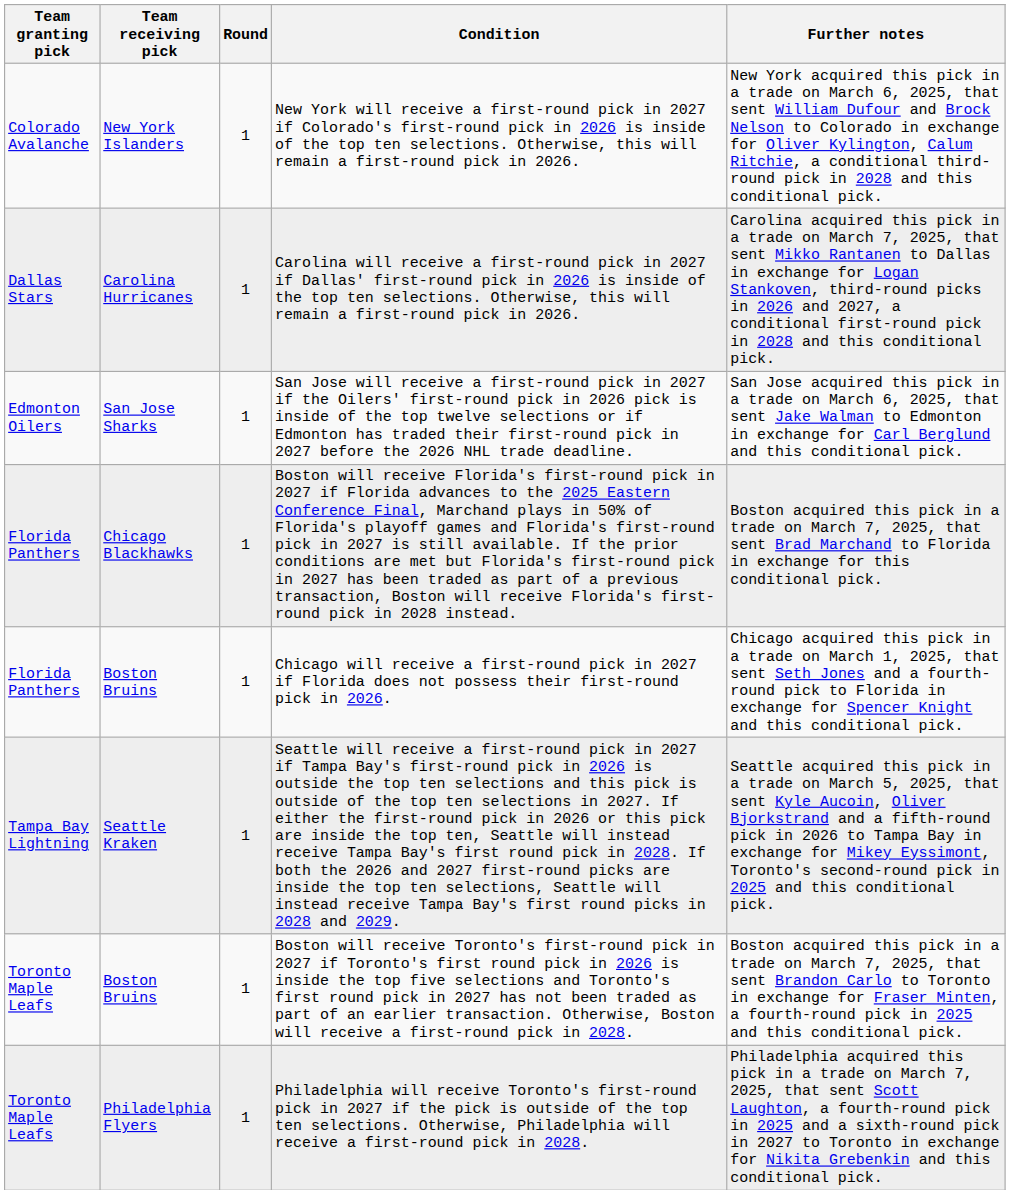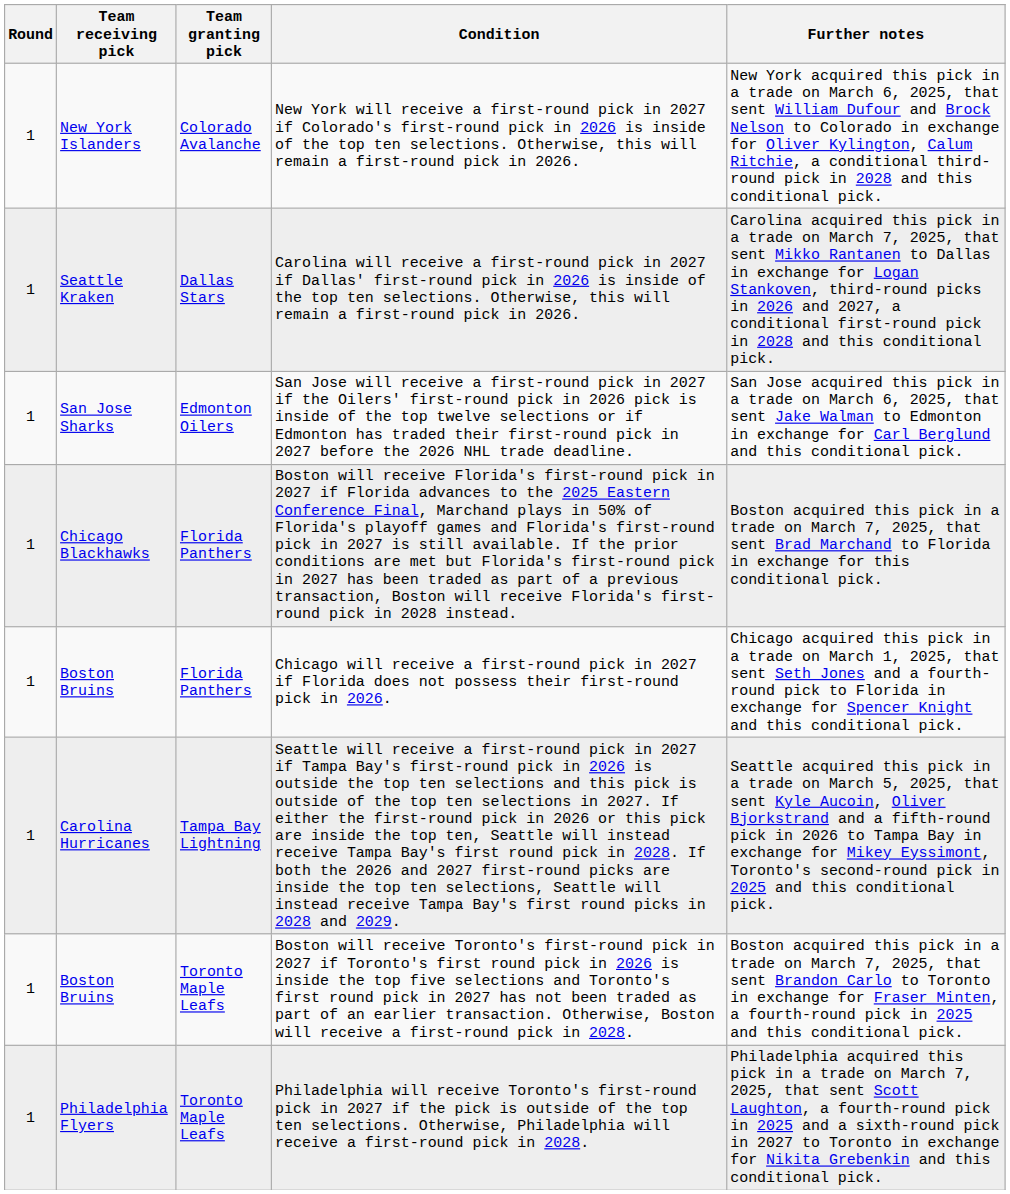columns swapped: (246, 34) <-> (52, 34)
(148, 290) Carolina Hurricanes -> (92, 290) Seattle Kraken
(135, 836) Seattle Kraken -> (105, 836) Carolina Hurricanes
